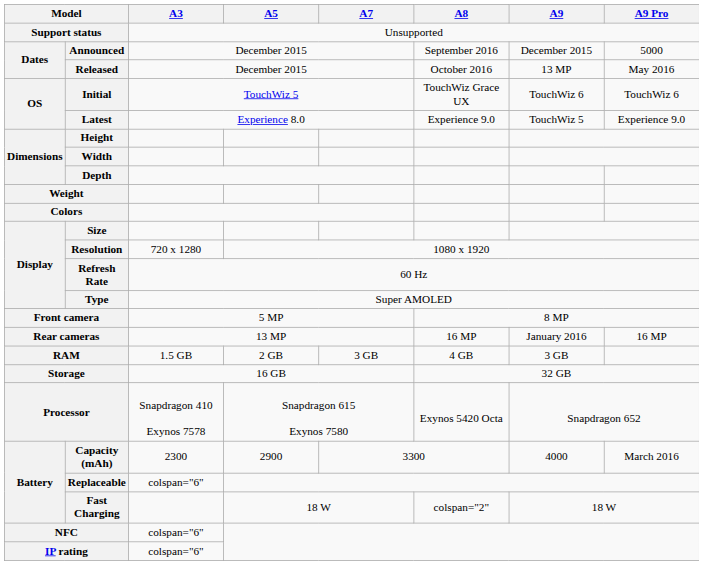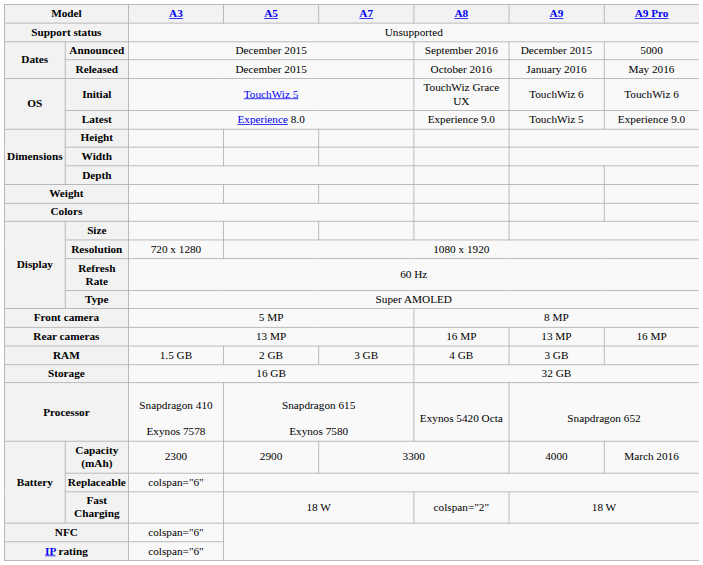(556, 69) 13 MP -> (556, 69) January 2016
(556, 337) January 2016 -> (556, 337) 13 MP
